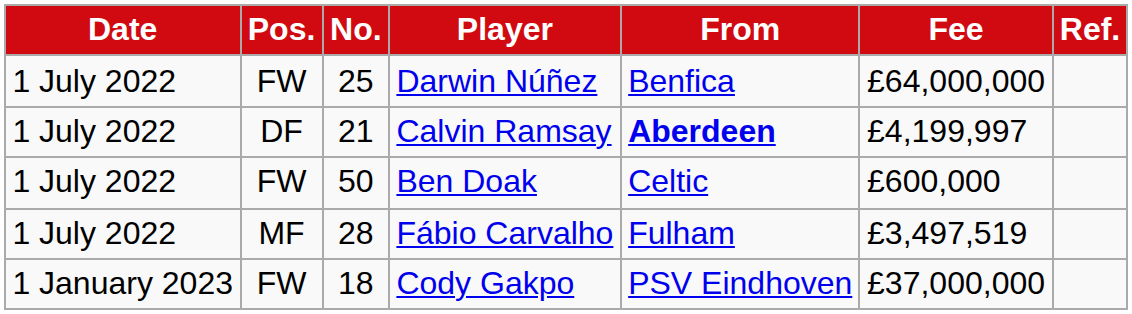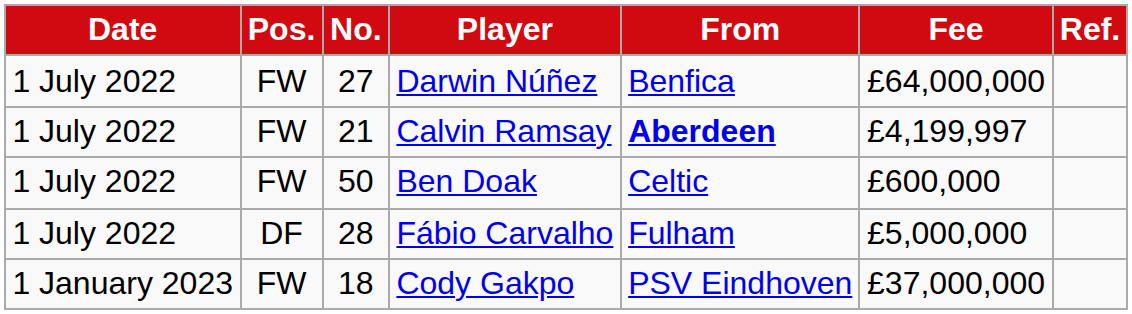(356, 80) 25 -> (356, 80) 27
(282, 131) DF -> (282, 131) FW
(282, 232) MF -> (282, 232) DF
(947, 232) £3,497,519 -> (947, 232) £5,000,000
